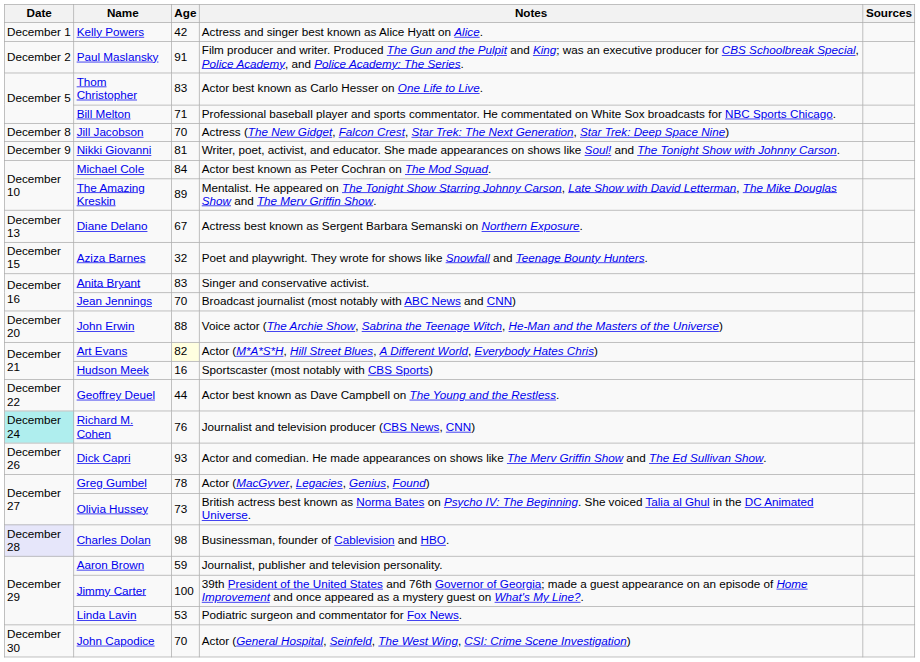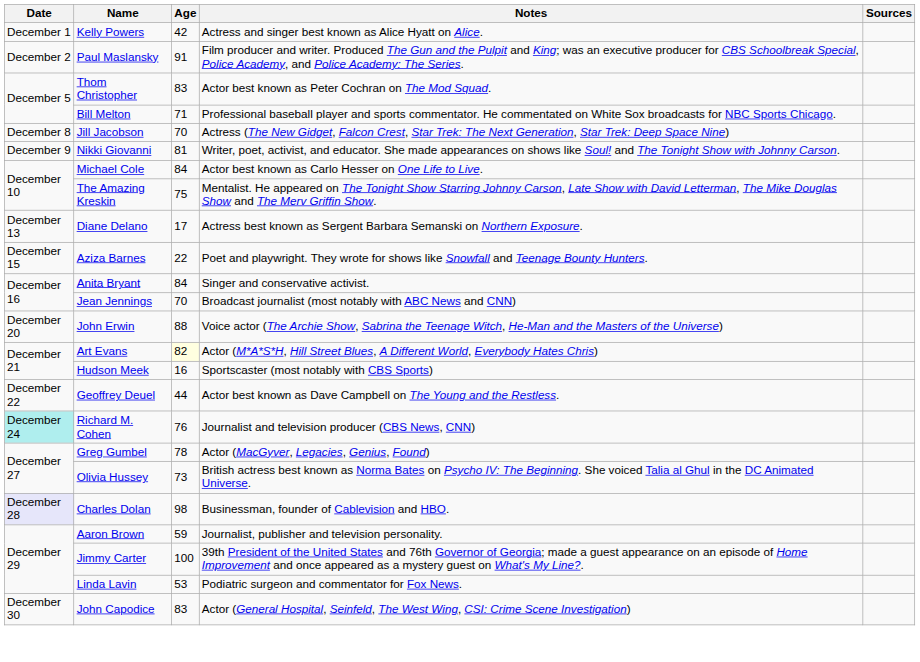(342, 89) Actor best known as Carlo Hesser on One Life to Live. -> (347, 89) Actor best known as Peter Cochran on The Mod Squad.
(347, 169) Actor best known as Peter Cochran on The Mod Squad. -> (342, 169) Actor best known as Carlo Hesser on One Life to Live.
(181, 194) 89 -> (181, 194) 75
(181, 226) 67 -> (181, 226) 17
(181, 258) 32 -> (181, 258) 22
(181, 283) 83 -> (181, 283) 84
- row: (104, 458)
(181, 641) 70 -> (181, 609) 83
